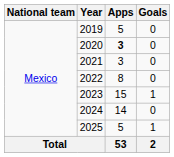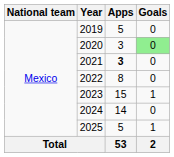(121, 45) bold -> (121, 45) normal
(153, 45) no background -> (153, 45) lightgreen background
(121, 62) normal -> (121, 62) bold
